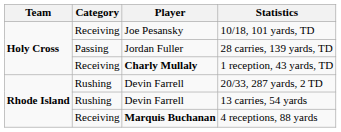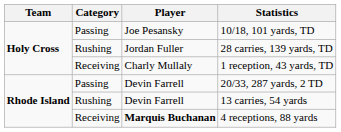(97, 30) Receiving -> (92, 30) Passing
(92, 48) Passing -> (93, 48) Rushing
(161, 65) bold -> (158, 65) normal
(93, 83) Rushing -> (92, 83) Passing
